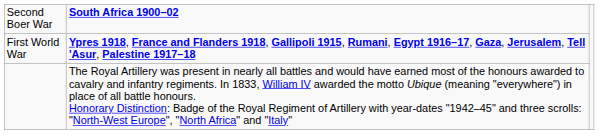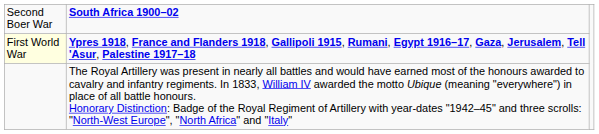(33, 48) no background -> (33, 48) lightyellow background
